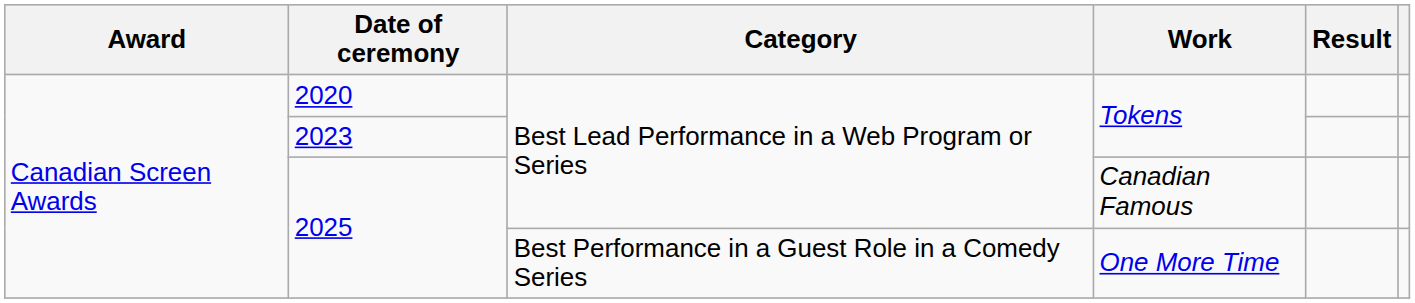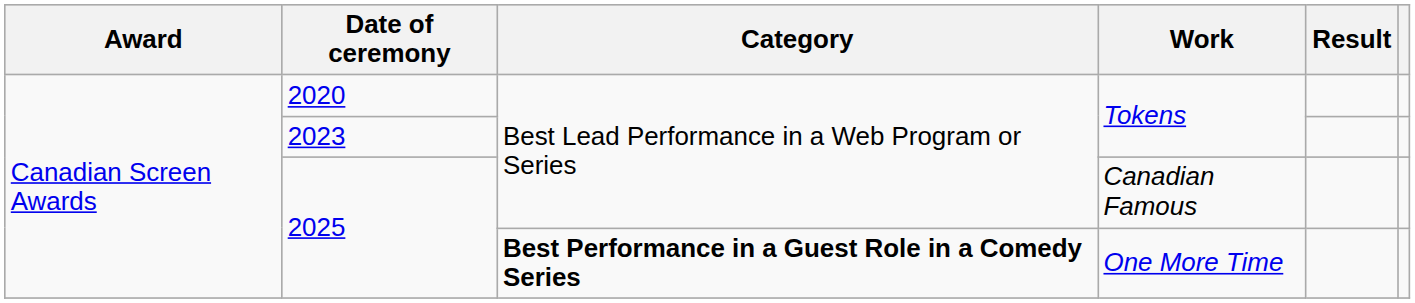(787, 262) normal -> (792, 262) bold
